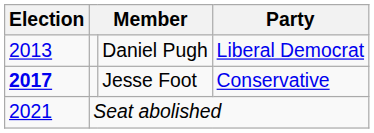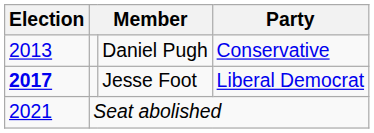(290, 50) Liberal Democrat -> (273, 50) Conservative
(273, 81) Conservative -> (290, 81) Liberal Democrat
